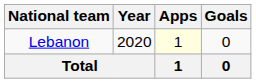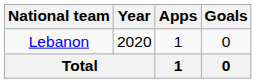(178, 41) lightyellow background -> (178, 41) no background
